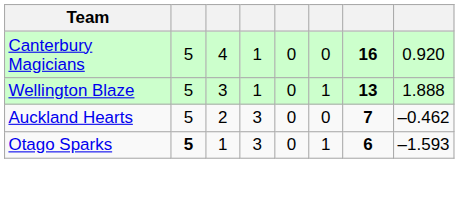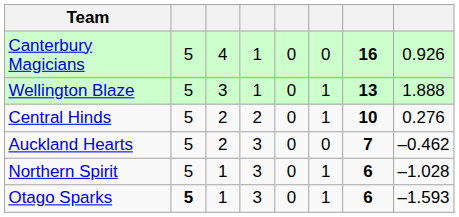(424, 54) 0.920 -> (424, 54) 0.926
+ row: (60, 117)
+ row: (63, 171)
